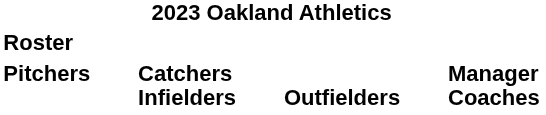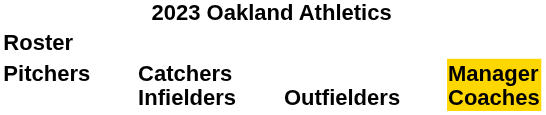(494, 85) no background -> (494, 85) gold background
